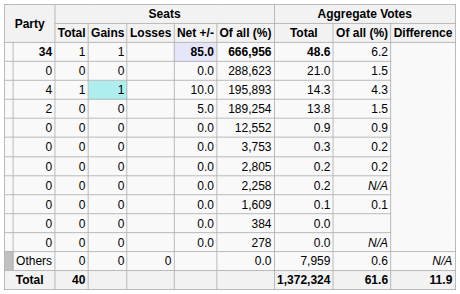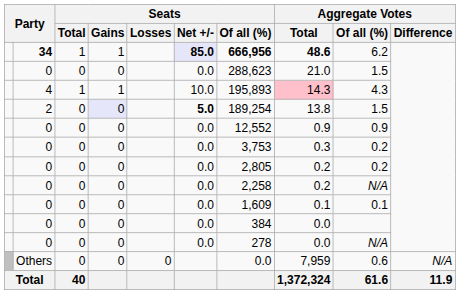(121, 90) paleturquoise background -> (121, 90) no background
(319, 90) no background -> (319, 90) pink background
(121, 109) no background -> (121, 109) lavender background
(206, 109) normal -> (206, 109) bold
